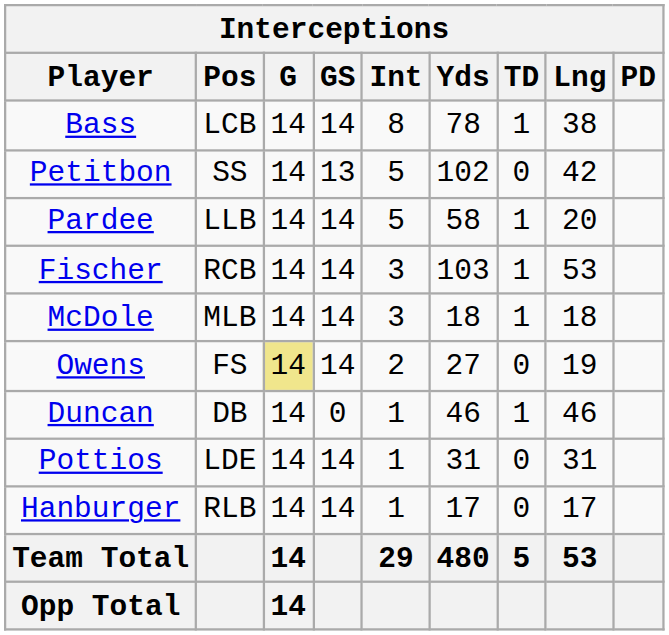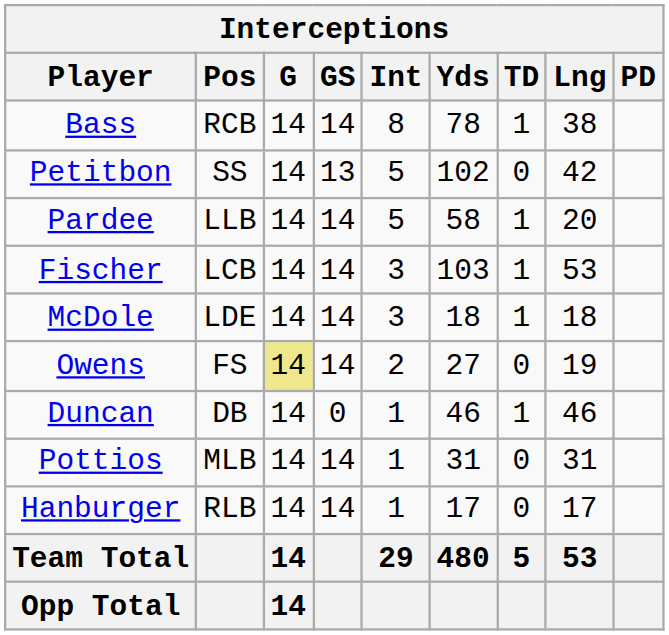(230, 125) LCB -> (230, 125) RCB
(230, 270) RCB -> (230, 270) LCB
(230, 318) MLB -> (230, 318) LDE
(230, 462) LDE -> (230, 462) MLB
